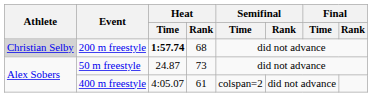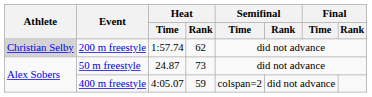(168, 48) bold -> (167, 48) normal
(201, 48) 68 -> (201, 48) 62
(201, 84) 61 -> (201, 84) 59
